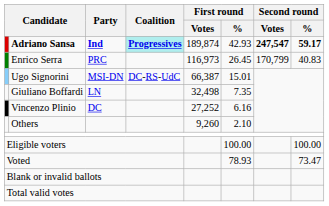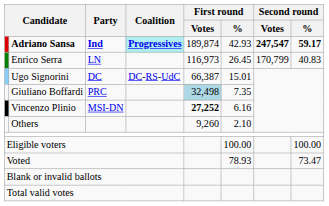(97, 60) PRC -> (94, 60) LN
(106, 76) MSI-DN -> (95, 76) DC
(94, 92) LN -> (97, 92) PRC
(205, 92) no background -> (205, 92) lightblue background
(95, 108) DC -> (106, 108) MSI-DN
(205, 108) normal -> (205, 108) bold
